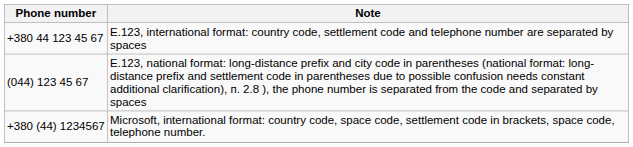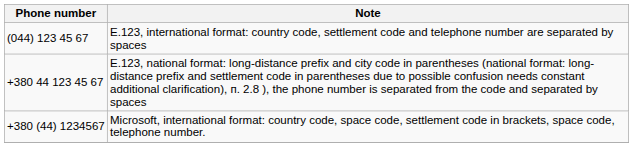(55, 38) +380 44 123 45 67 -> (48, 38) (044) 123 45 67
(48, 82) (044) 123 45 67 -> (55, 82) +380 44 123 45 67
